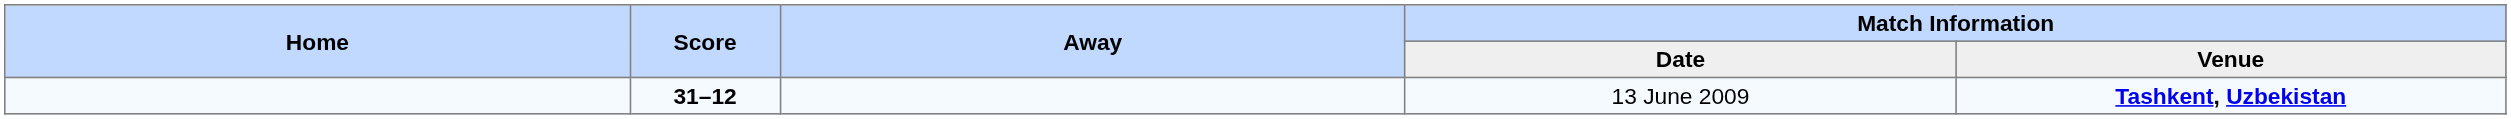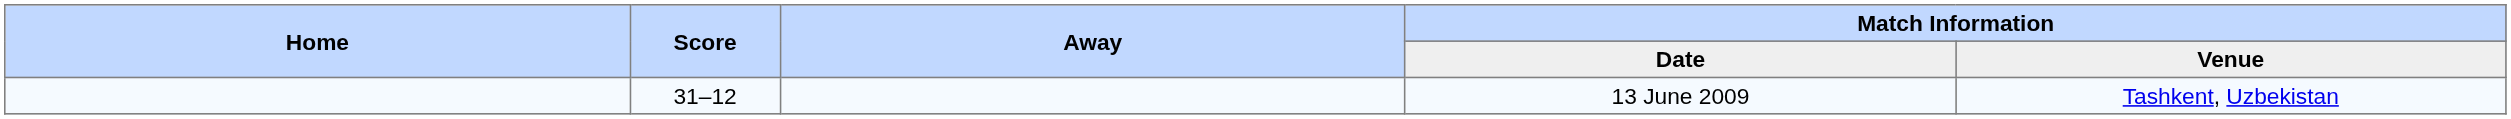(705, 96) bold -> (705, 96) normal
(2231, 96) bold -> (2231, 96) normal
